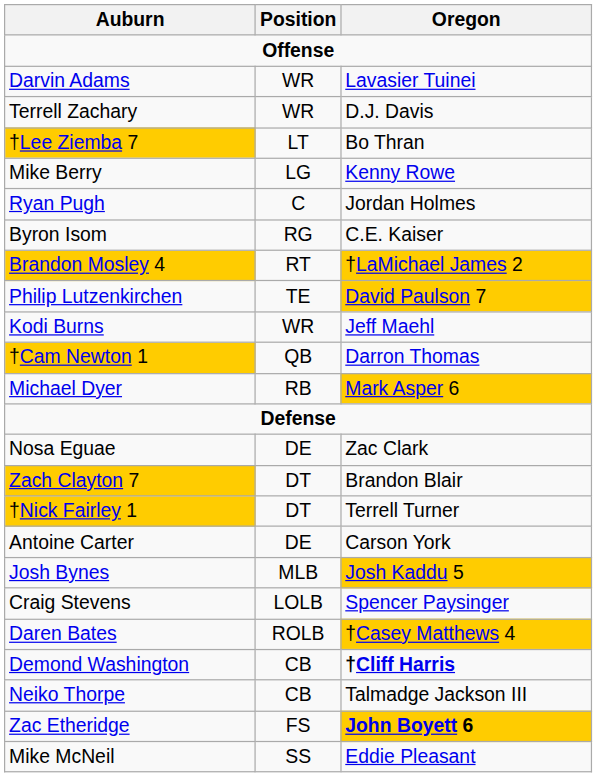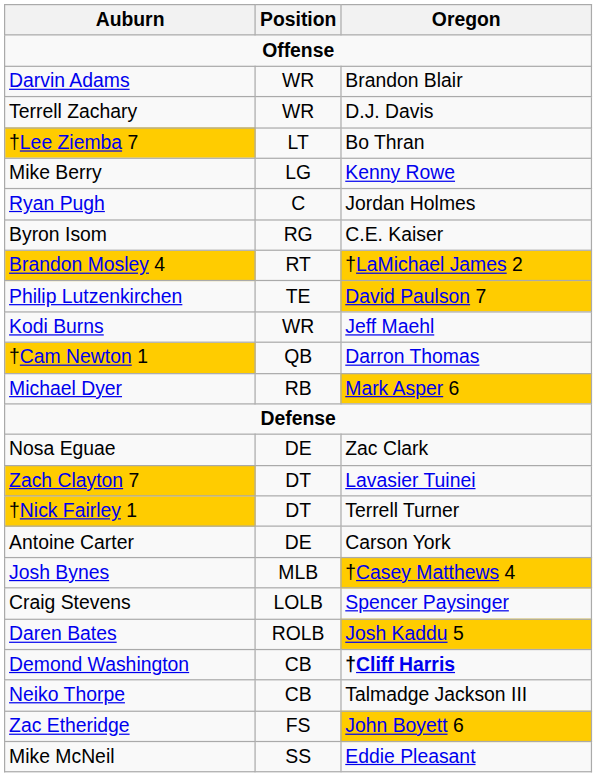(410, 81) Lavasier Tuinei -> (404, 81) Brandon Blair
(404, 480) Brandon Blair -> (410, 480) Lavasier Tuinei
(404, 572) Josh Kaddu 5 -> (430, 572) †Casey Matthews 4
(430, 633) †Casey Matthews 4 -> (404, 633) Josh Kaddu 5
(409, 726) bold -> (404, 726) normal
